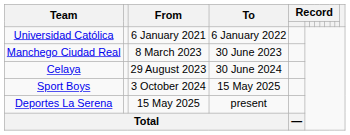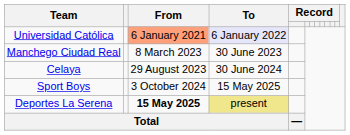(168, 35) no background -> (168, 35) lightsalmon background
(249, 35) no background -> (249, 35) lavender background
(168, 104) normal -> (168, 104) bold
(249, 104) no background -> (249, 104) khaki background
